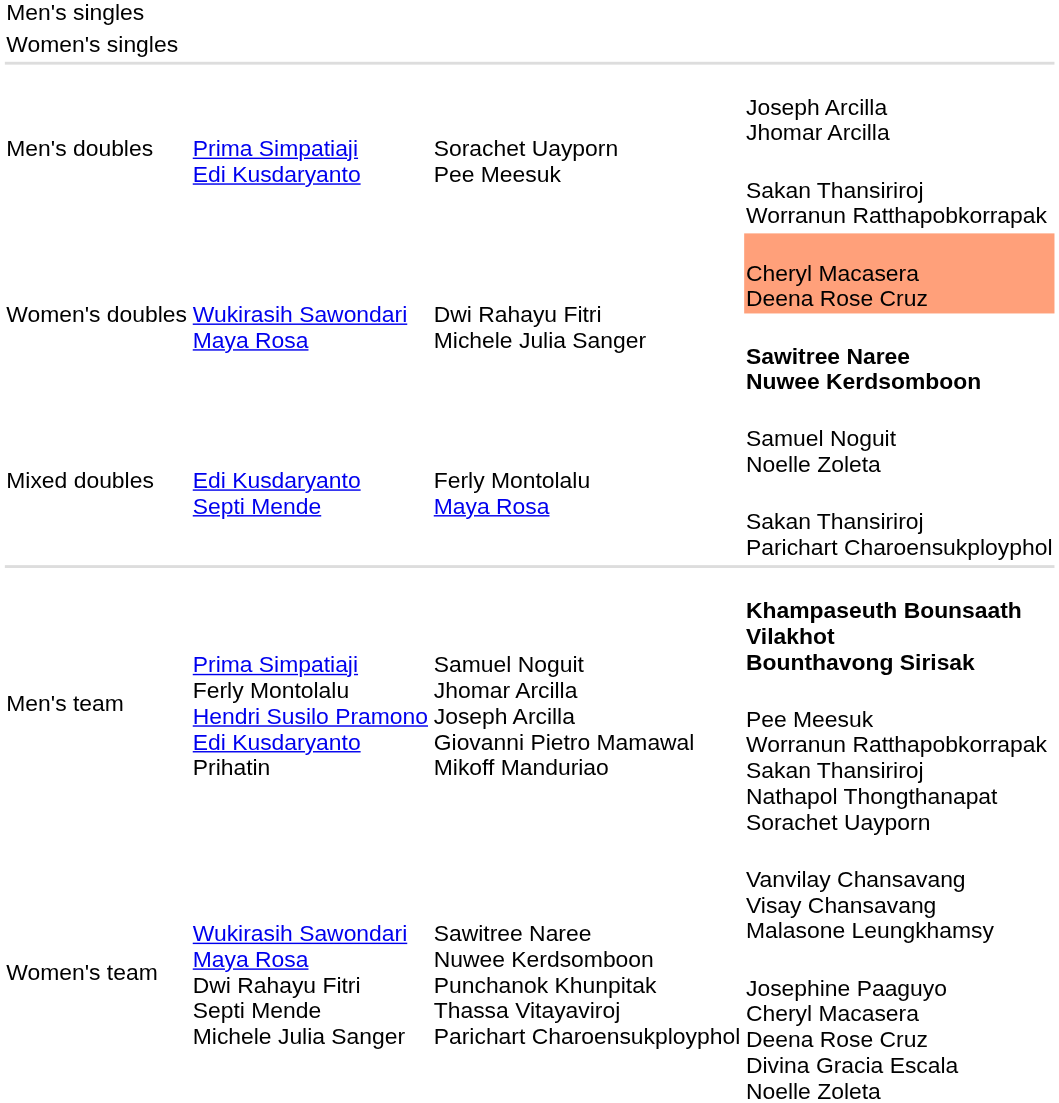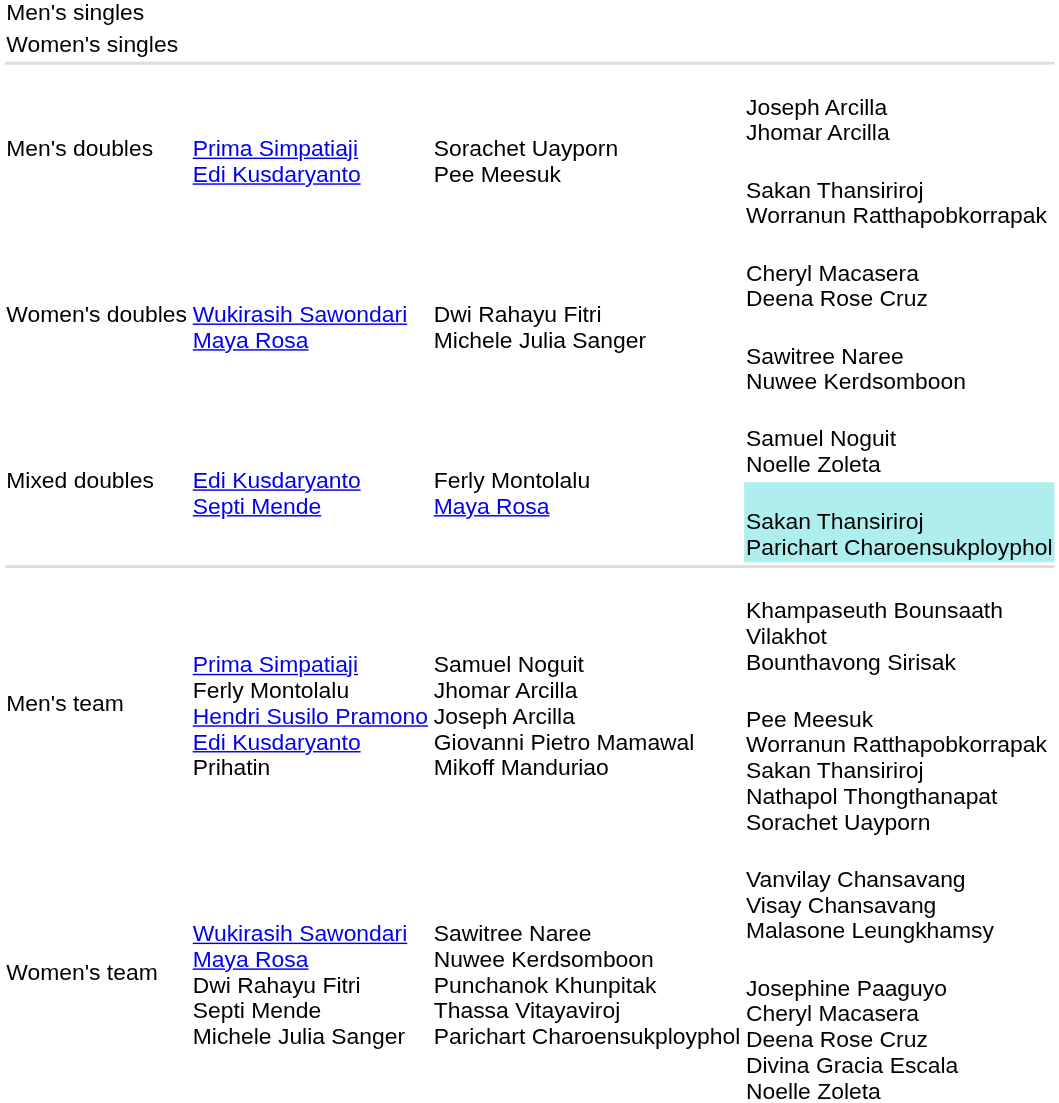(837, 286) lightsalmon background -> (837, 286) no background
(864, 369) bold -> (856, 369) normal
(899, 534) no background -> (899, 534) paleturquoise background
(884, 636) bold -> (874, 636) normal
